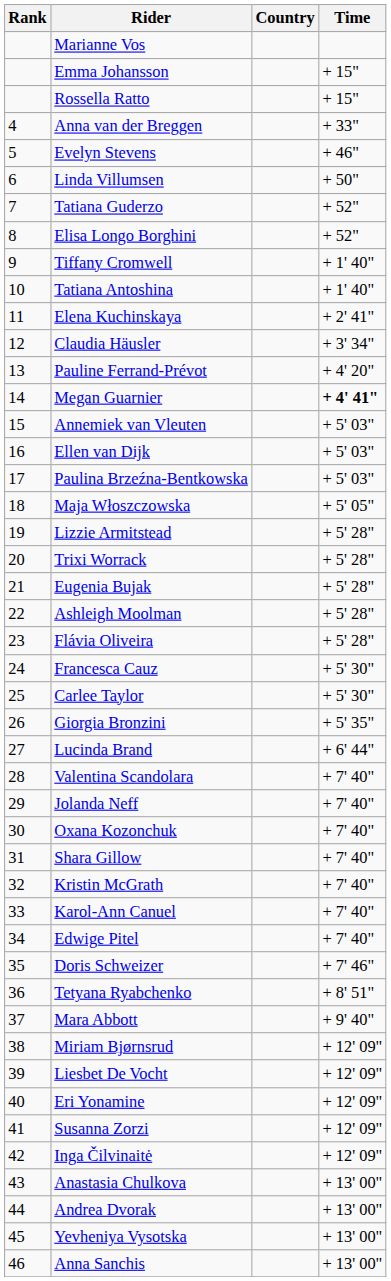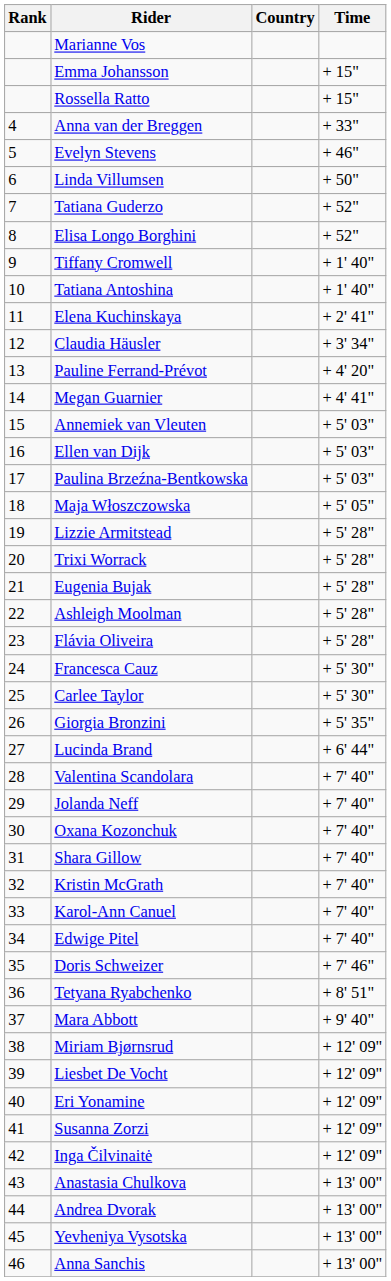(350, 397) bold -> (348, 397) normal
